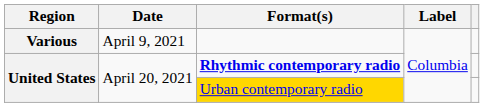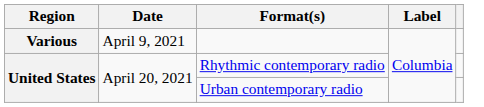(300, 65) bold -> (292, 65) normal
(281, 89) gold background -> (281, 89) no background
